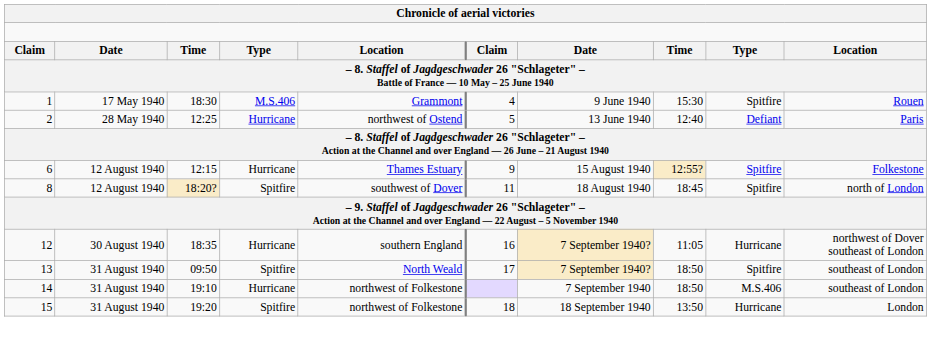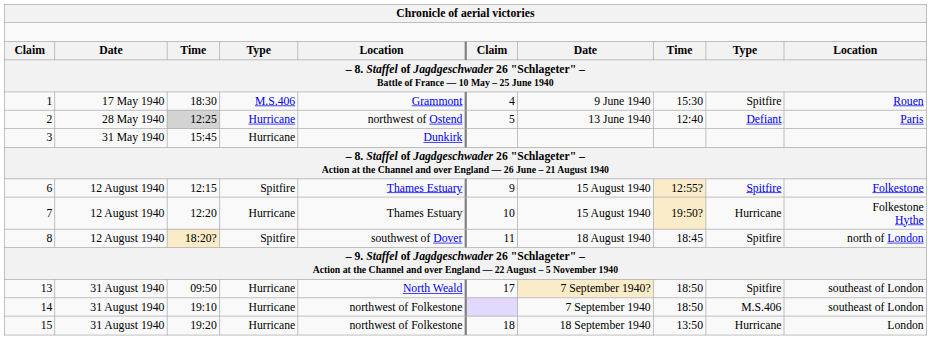(203, 119) no background -> (203, 119) lightgrey background
+ row: (49, 138)
(272, 169) Hurricane -> (278, 188) Spitfire
+ row: (49, 213)
- row: (46, 244)
(278, 270) Spitfire -> (272, 288) Hurricane
(278, 307) Spitfire -> (272, 325) Hurricane
